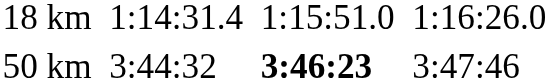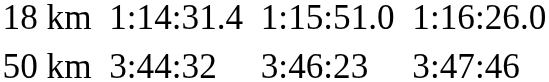(316, 66) bold -> (315, 66) normal
